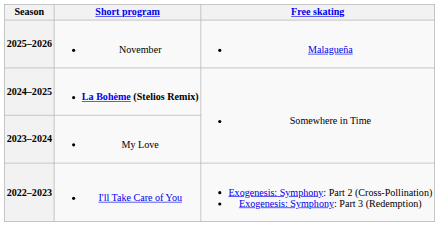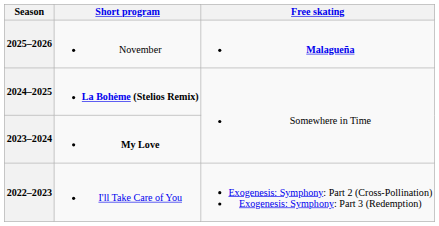(318, 50) normal -> (318, 50) bold
(128, 145) normal -> (128, 145) bold
